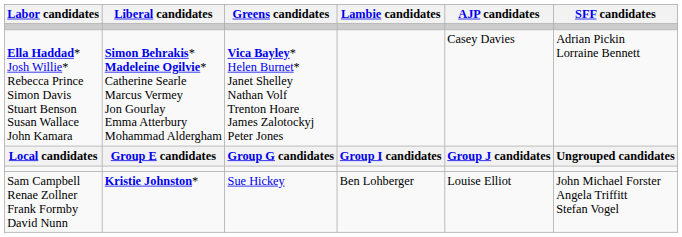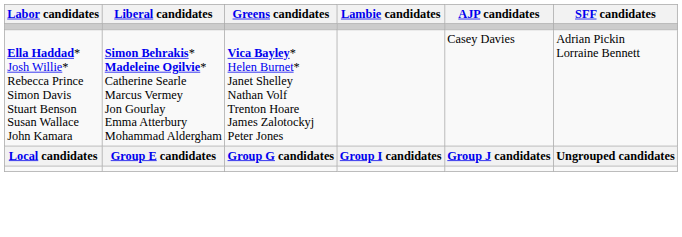- row: (44, 202)
